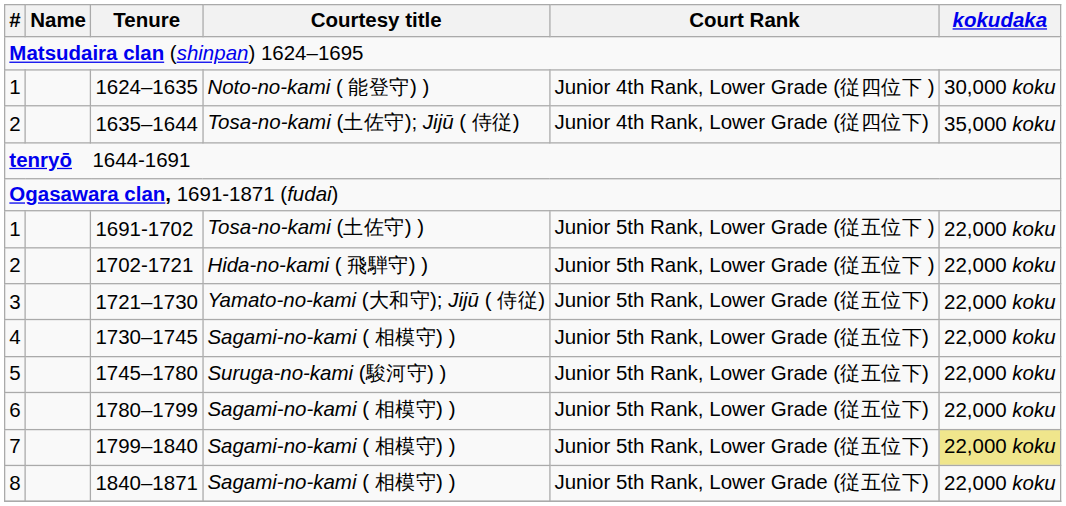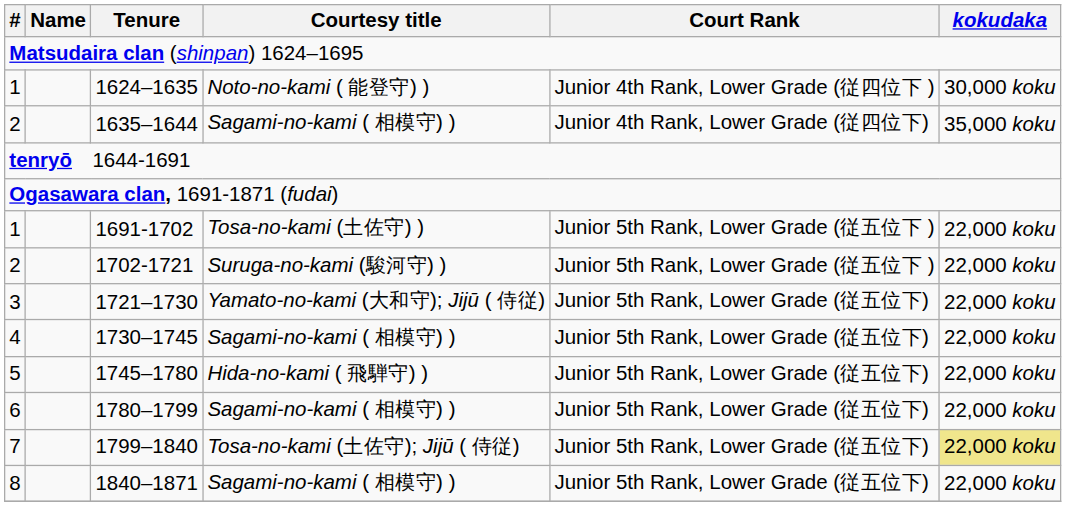(363, 123) Tosa-no-kami (土佐守); Jijū ( 侍従) -> (331, 123) Sagami-no-kami ( 相模守) )
(318, 264) Hida-no-kami ( 飛騨守) ) -> (327, 264) Suruga-no-kami (駿河守) )
(327, 373) Suruga-no-kami (駿河守) ) -> (318, 373) Hida-no-kami ( 飛騨守) )
(331, 446) Sagami-no-kami ( 相模守) ) -> (363, 446) Tosa-no-kami (土佐守); Jijū ( 侍従)
